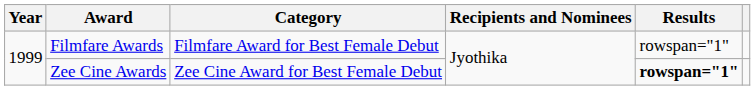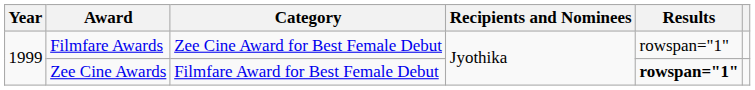(306, 44) Filmfare Award for Best Female Debut -> (308, 44) Zee Cine Award for Best Female Debut
(308, 71) Zee Cine Award for Best Female Debut -> (306, 71) Filmfare Award for Best Female Debut
